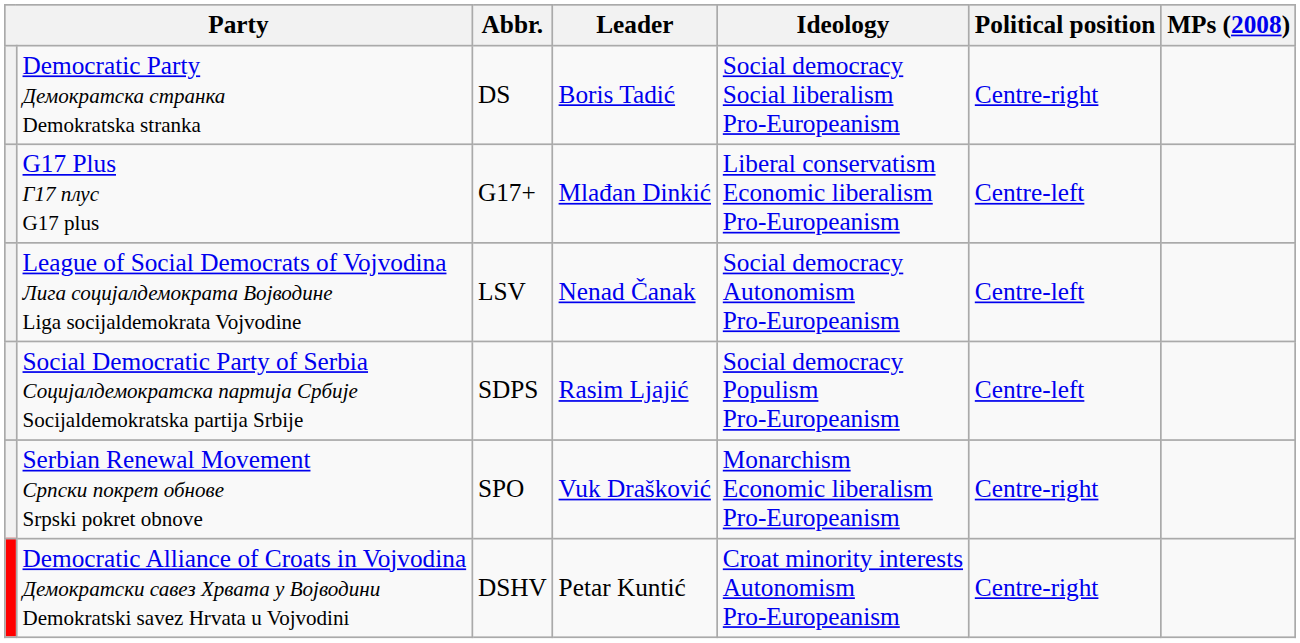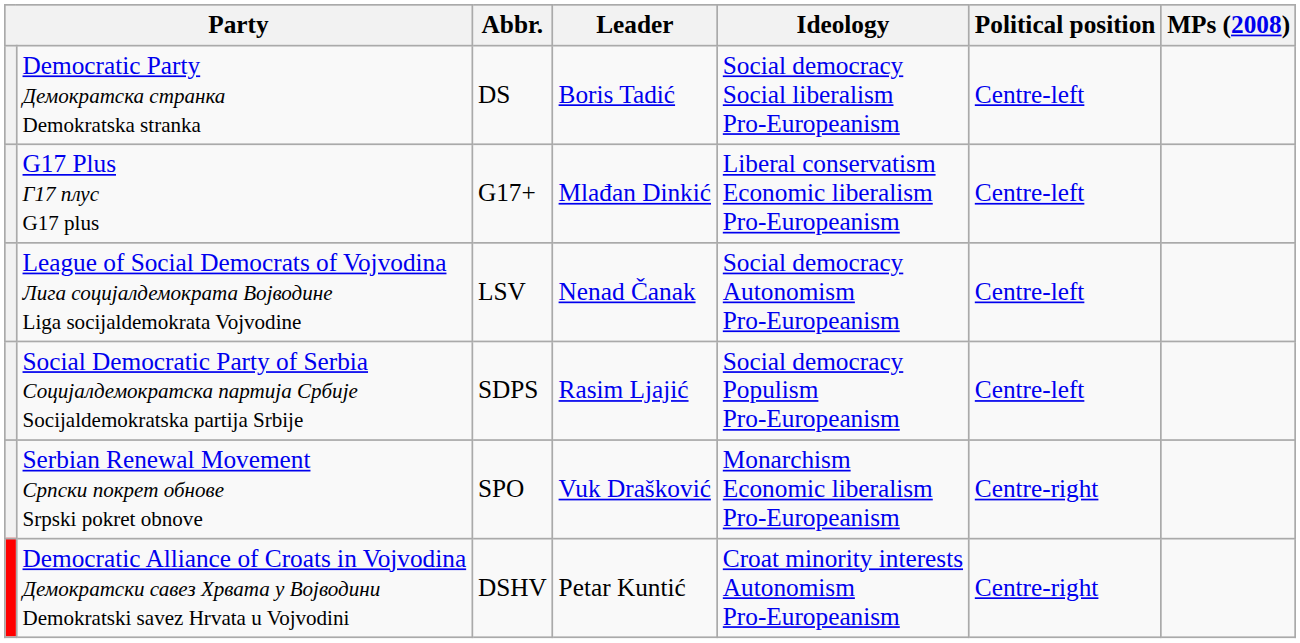(1037, 94) Centre-right -> (1030, 94) Centre-left
